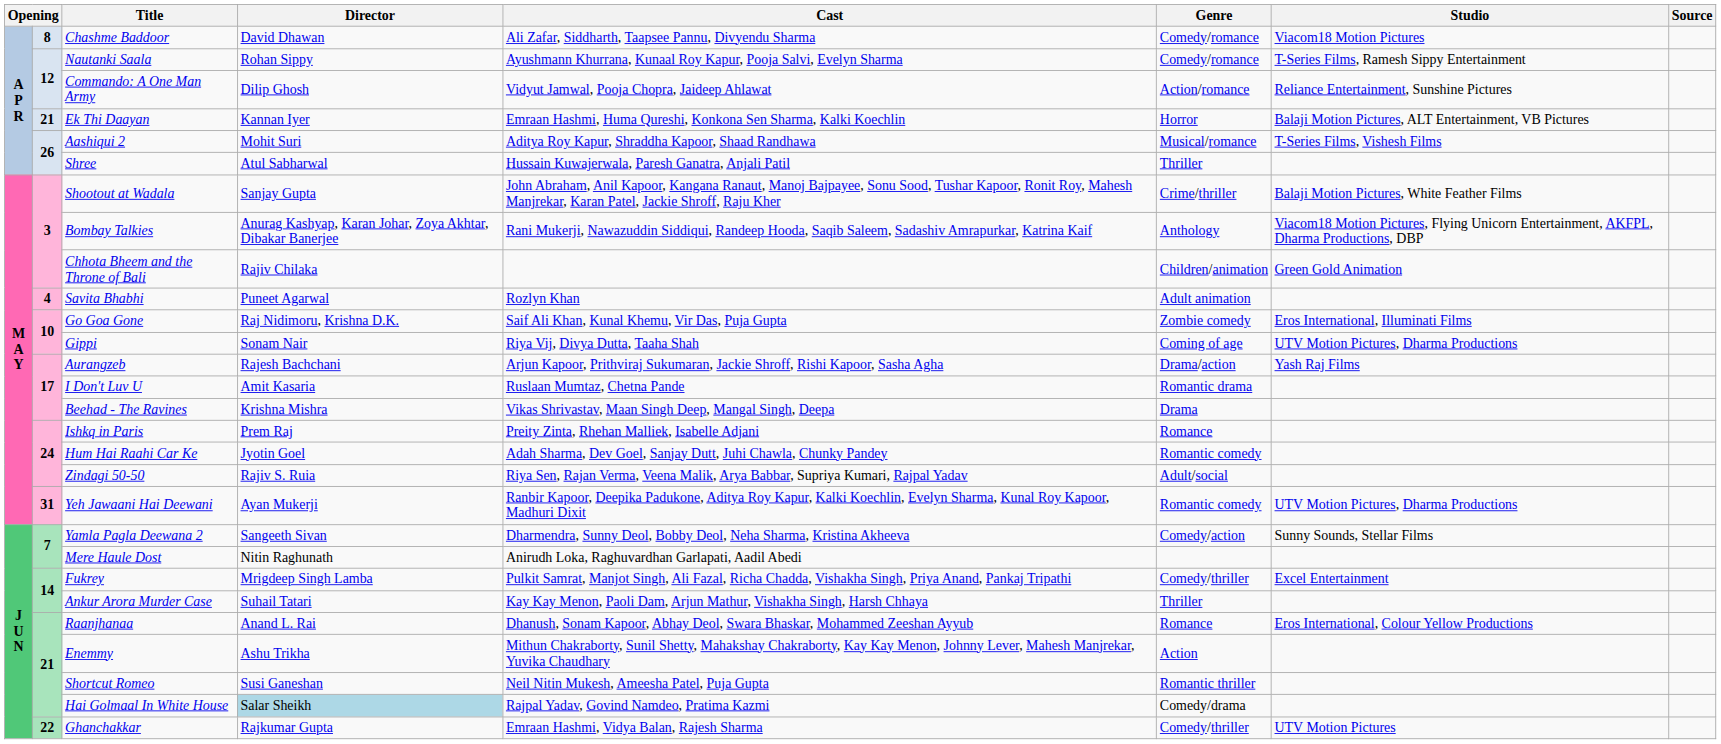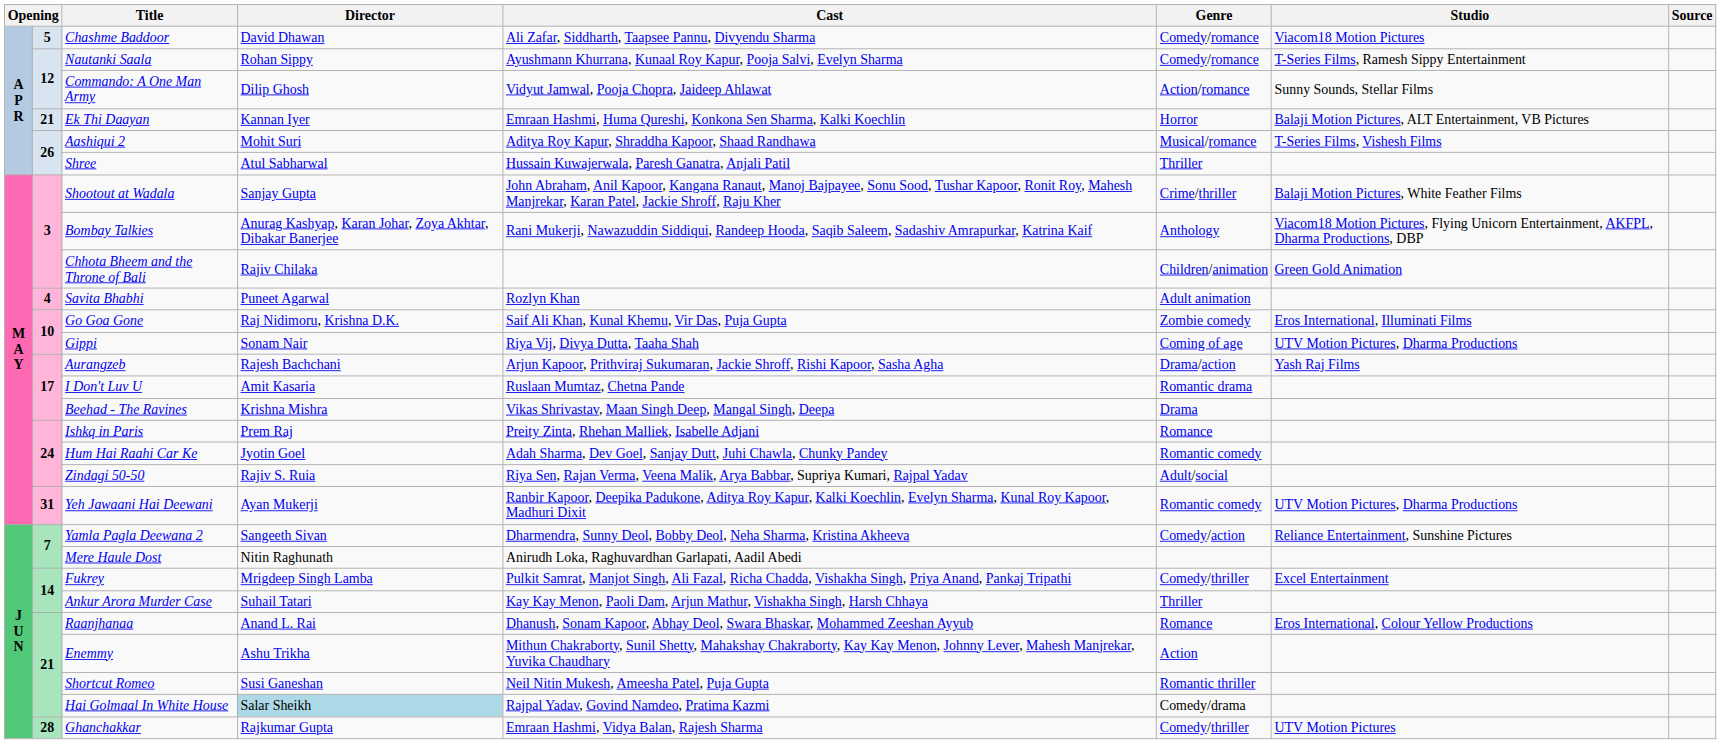(47, 37) 8 -> (47, 37) 5
(1393, 89) Reliance Entertainment, Sunshine Pictures -> (1354, 89) Sunny Sounds, Stellar Films
(1354, 535) Sunny Sounds, Stellar Films -> (1393, 535) Reliance Entertainment, Sunshine Pictures
(47, 727) 22 -> (47, 727) 28
